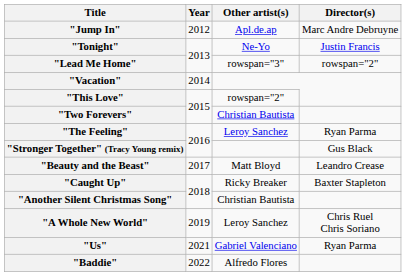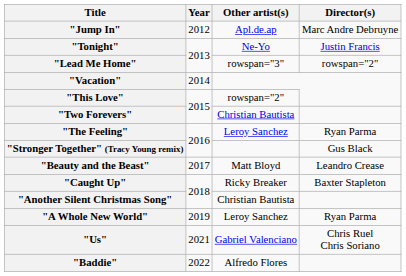(350, 223) Chris Ruel Chris Soriano -> (350, 217) Ryan Parma
(350, 246) Ryan Parma -> (350, 240) Chris Ruel Chris Soriano
